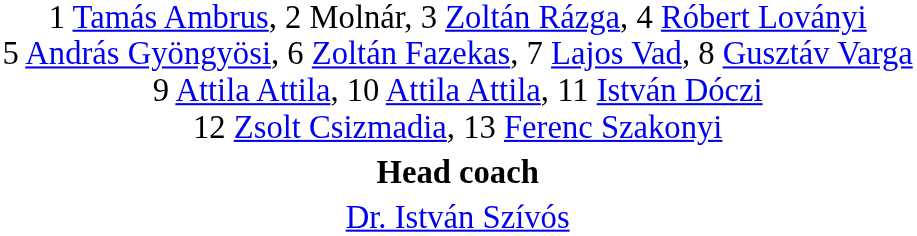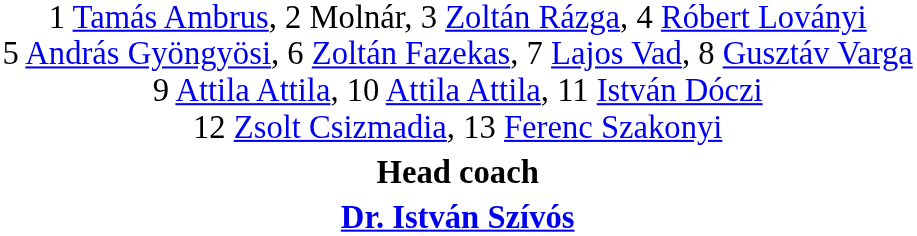(458, 216) normal -> (458, 216) bold
